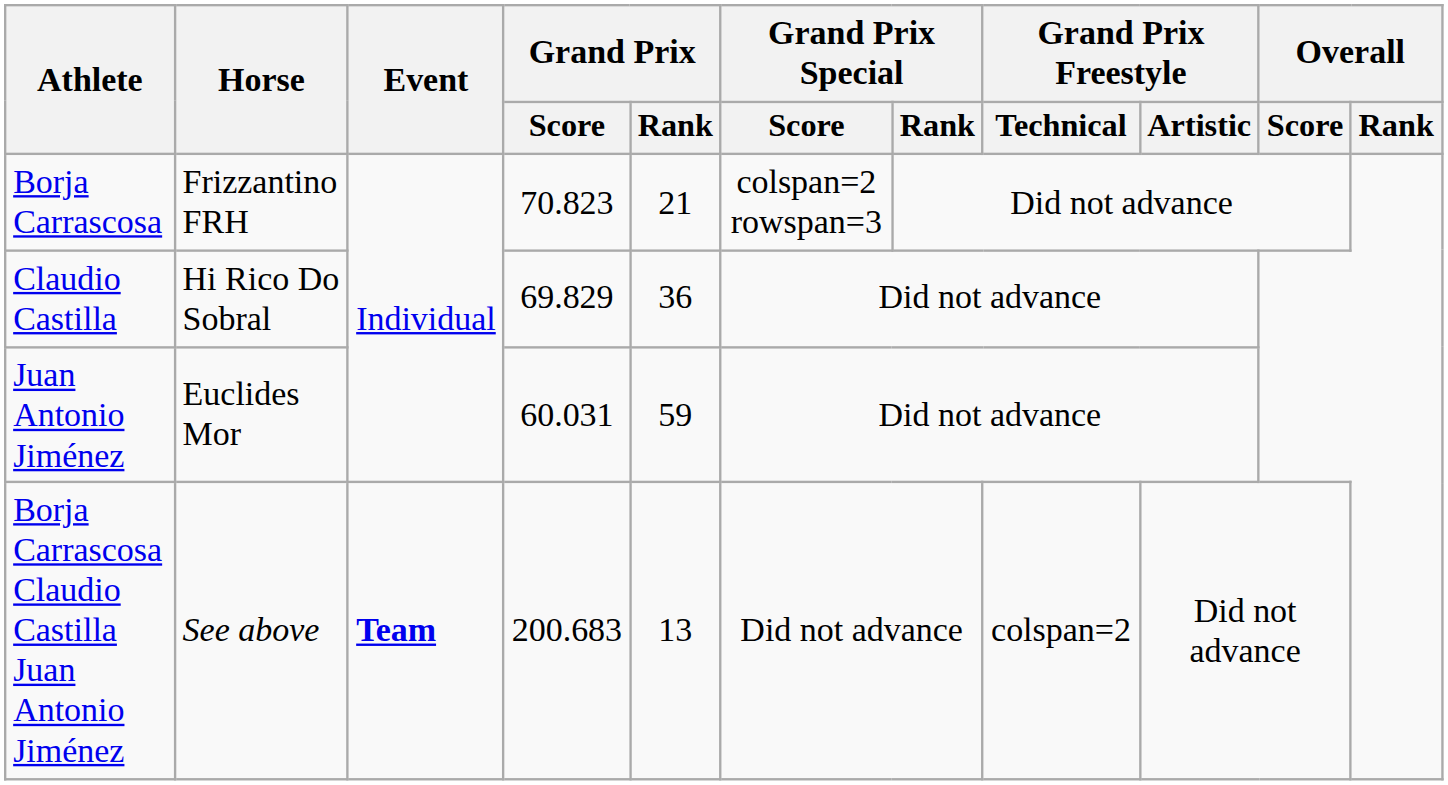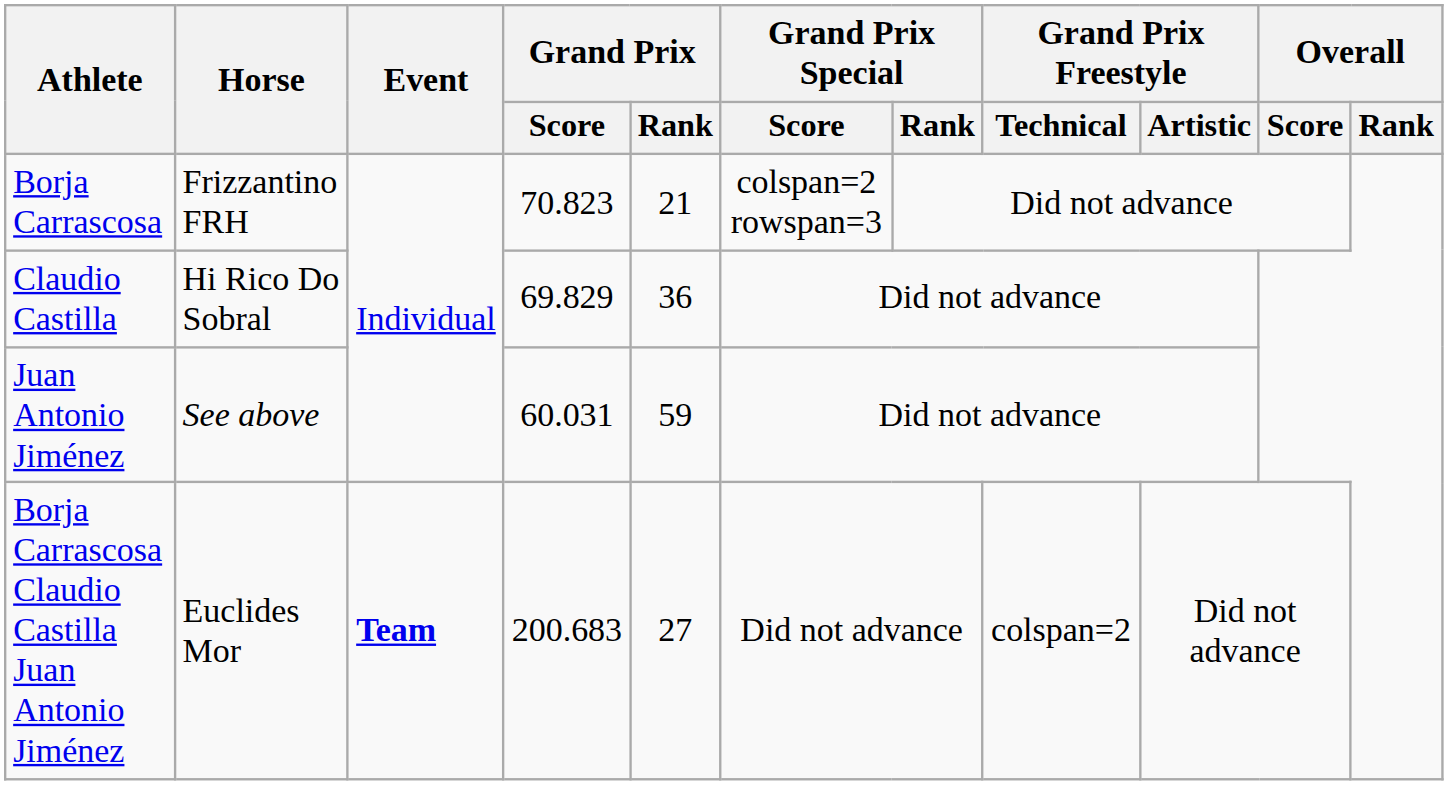(241, 414) Euclides Mor -> (251, 414) See above
(251, 631) See above -> (241, 631) Euclides Mor
(675, 631) 13 -> (675, 631) 27
